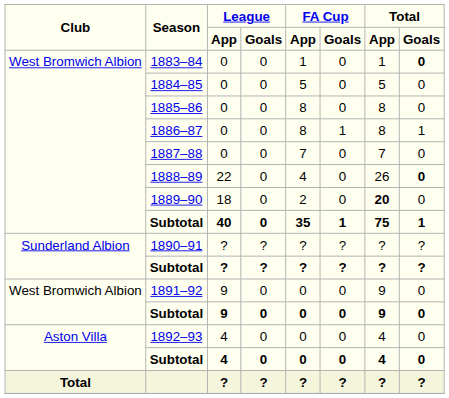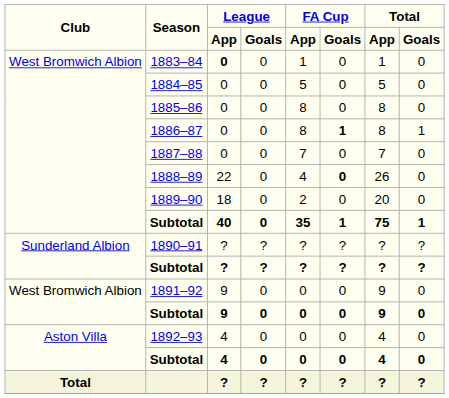(224, 62) normal -> (224, 62) bold
(421, 62) bold -> (421, 62) normal
(343, 130) normal -> (343, 130) bold
(343, 176) normal -> (343, 176) bold
(421, 176) bold -> (421, 176) normal
(382, 199) bold -> (382, 199) normal
